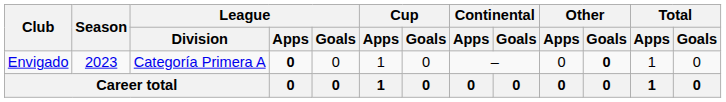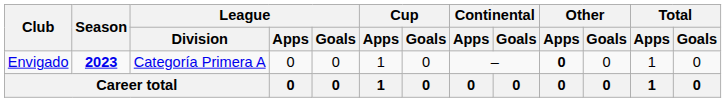(101, 62) normal -> (101, 62) bold
(291, 62) bold -> (291, 62) normal
(561, 62) normal -> (561, 62) bold
(607, 62) bold -> (607, 62) normal
